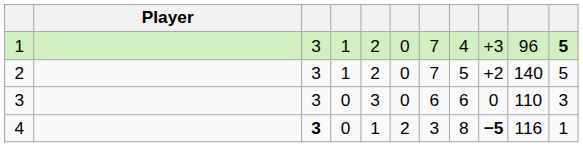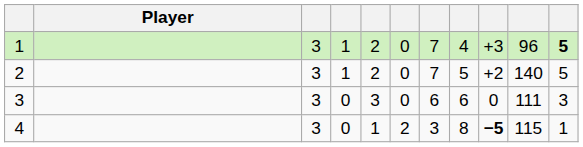(528, 100) 110 -> (528, 100) 111
(316, 127) bold -> (316, 127) normal
(528, 127) 116 -> (528, 127) 115
